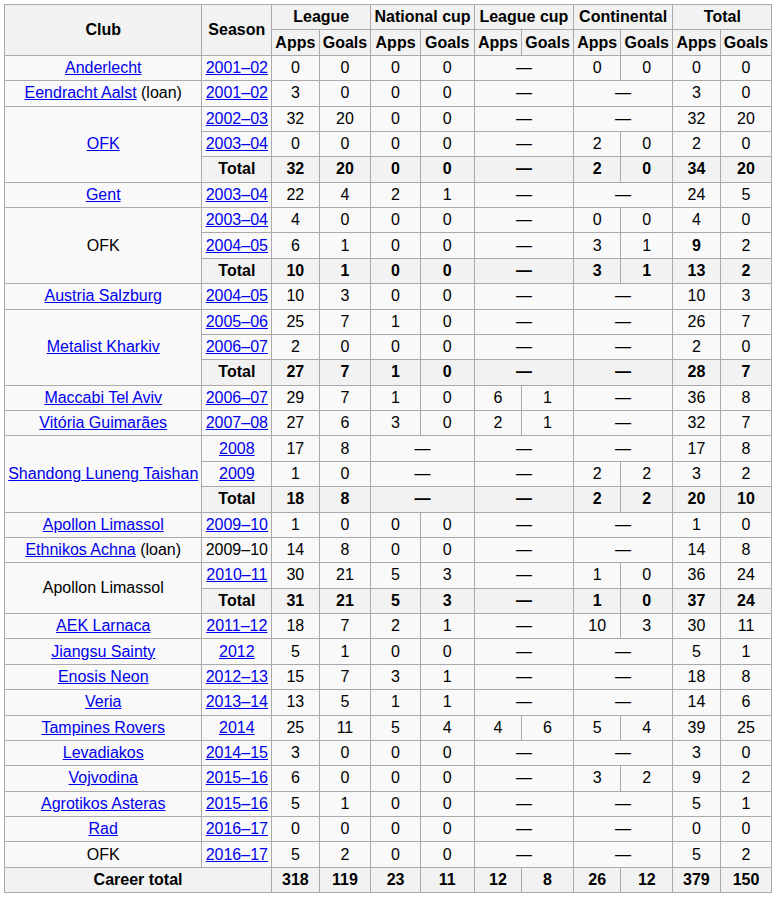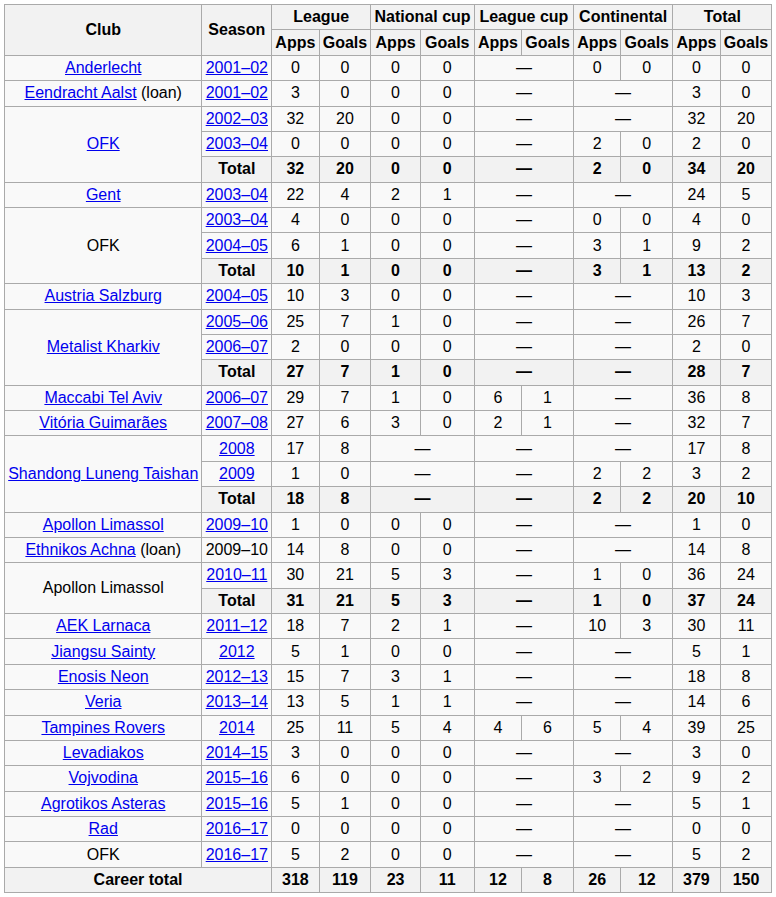(696, 245) bold -> (696, 245) normal
